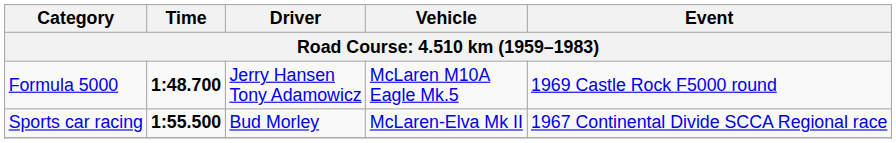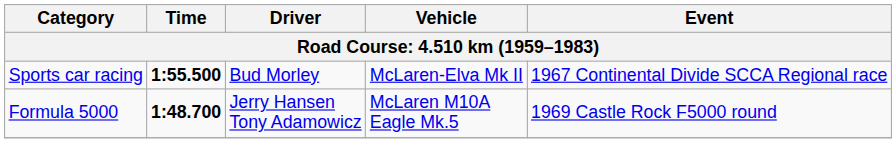rows swapped: (63, 84) <-> (76, 123)
